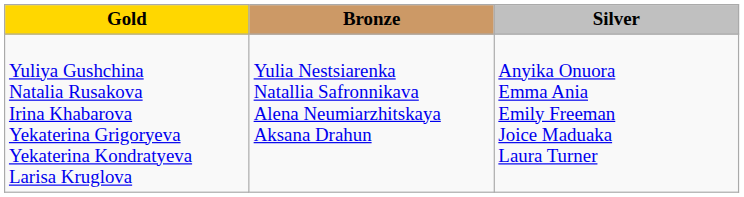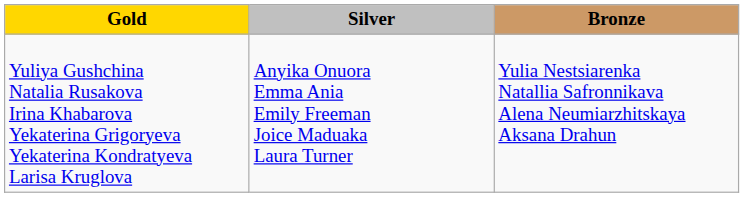columns swapped: (616, 19) <-> (372, 19)
